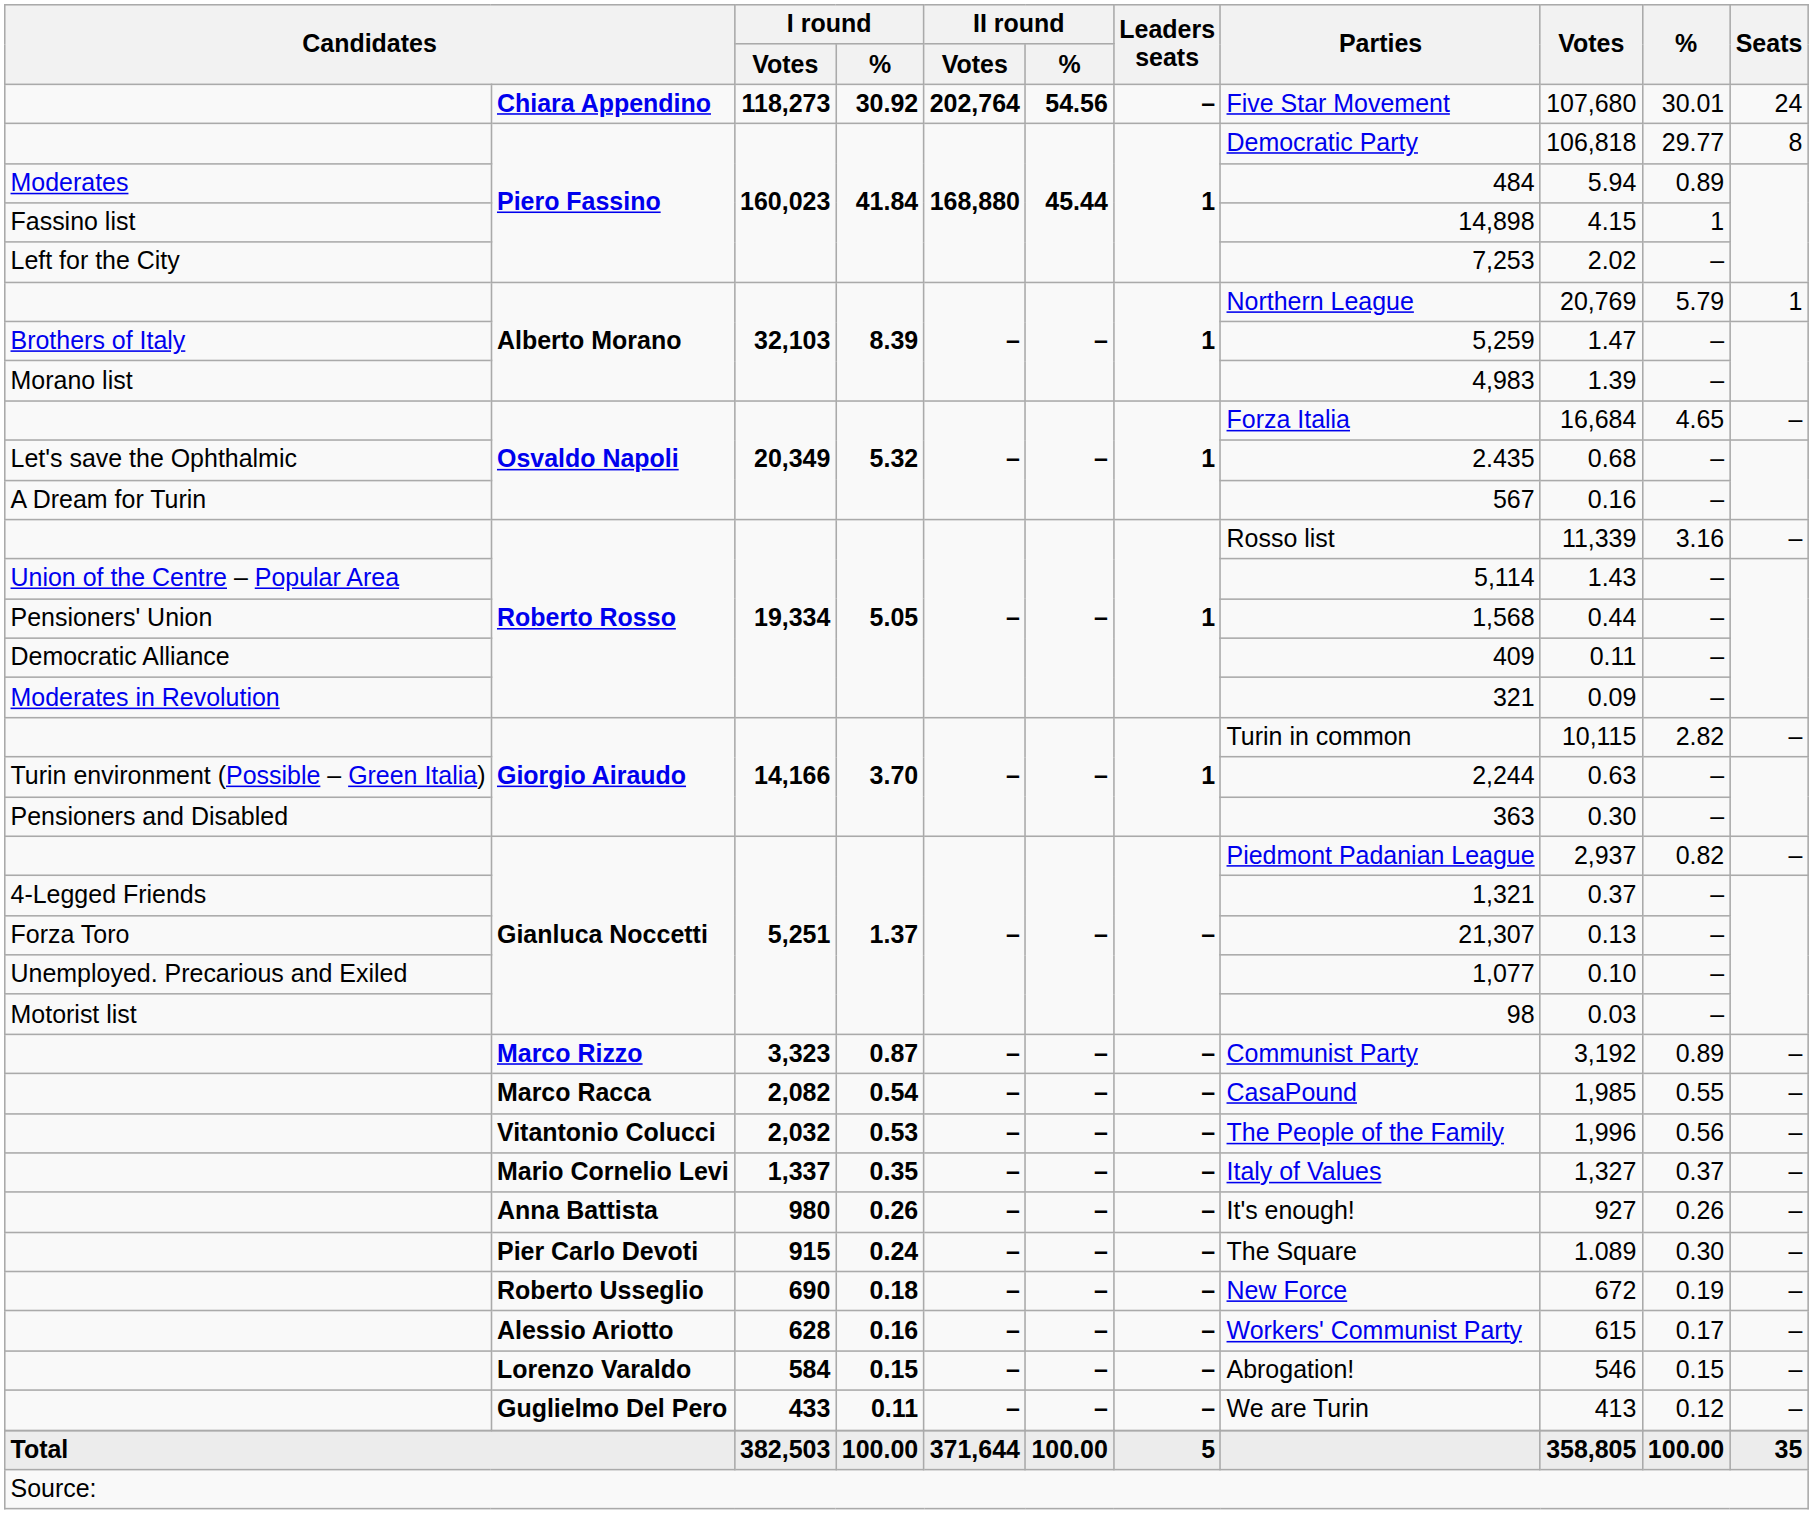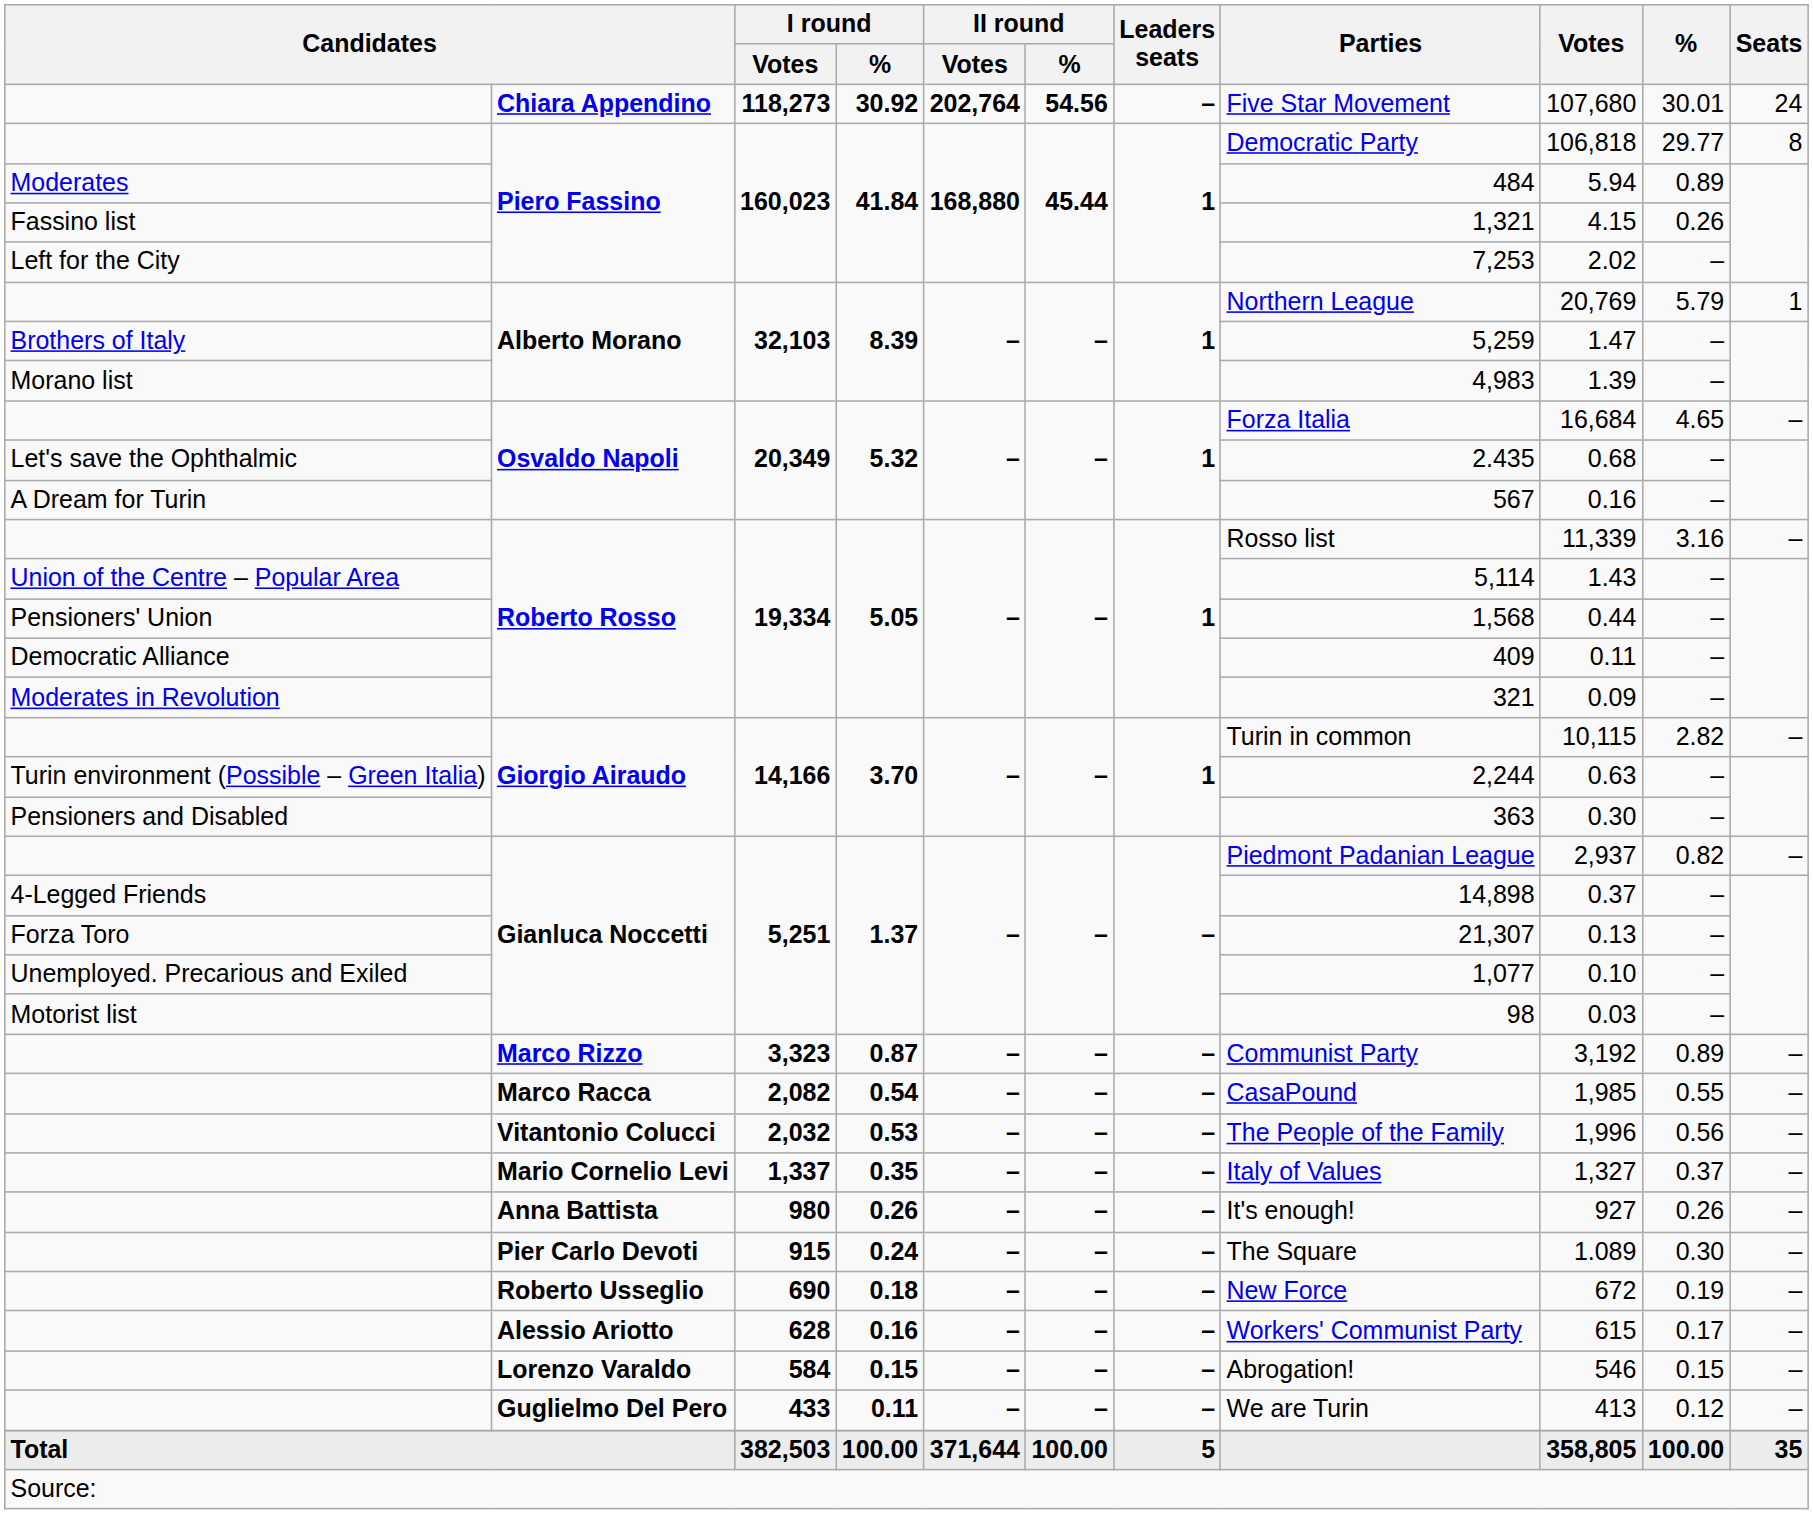(1496, 222) 14,898 -> (1503, 222) 1,321
(1717, 222) 1 -> (1700, 222) 0.26
(1503, 895) 1,321 -> (1496, 895) 14,898
